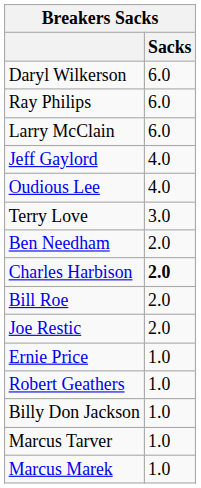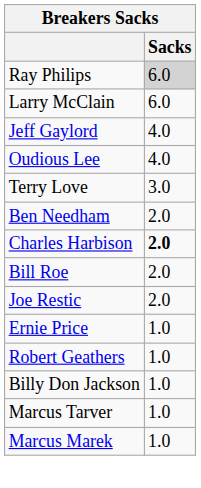- row: (68, 74)
(159, 103) no background -> (159, 74) lightgrey background
